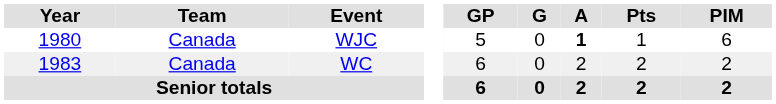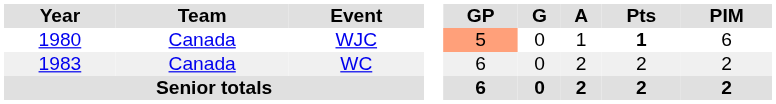(481, 39) no background -> (481, 39) lightsalmon background
(581, 39) bold -> (581, 39) normal
(641, 39) normal -> (641, 39) bold
